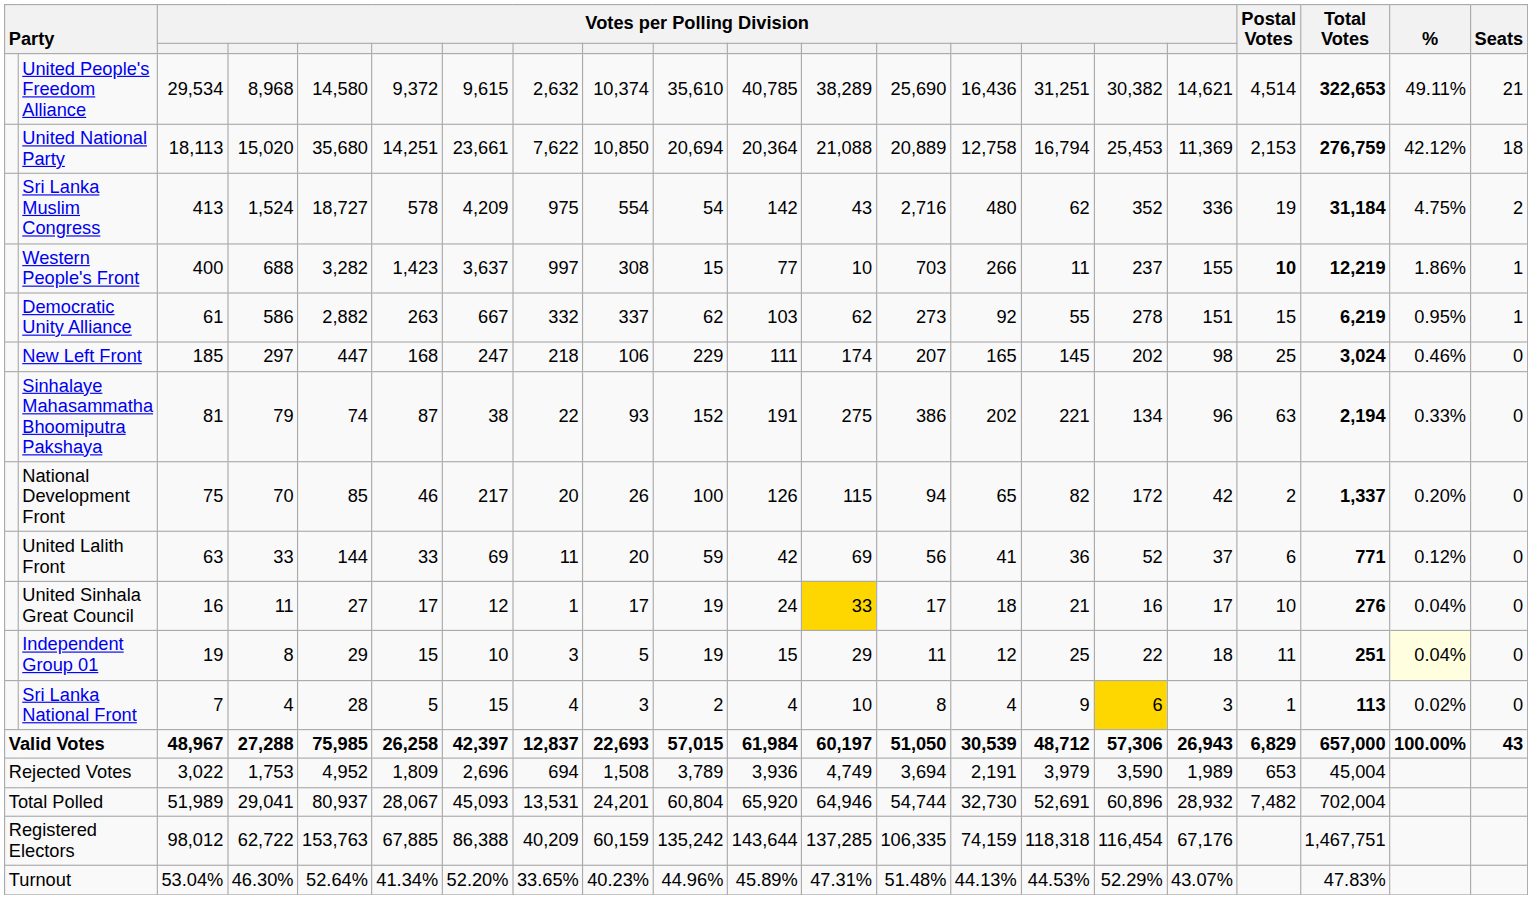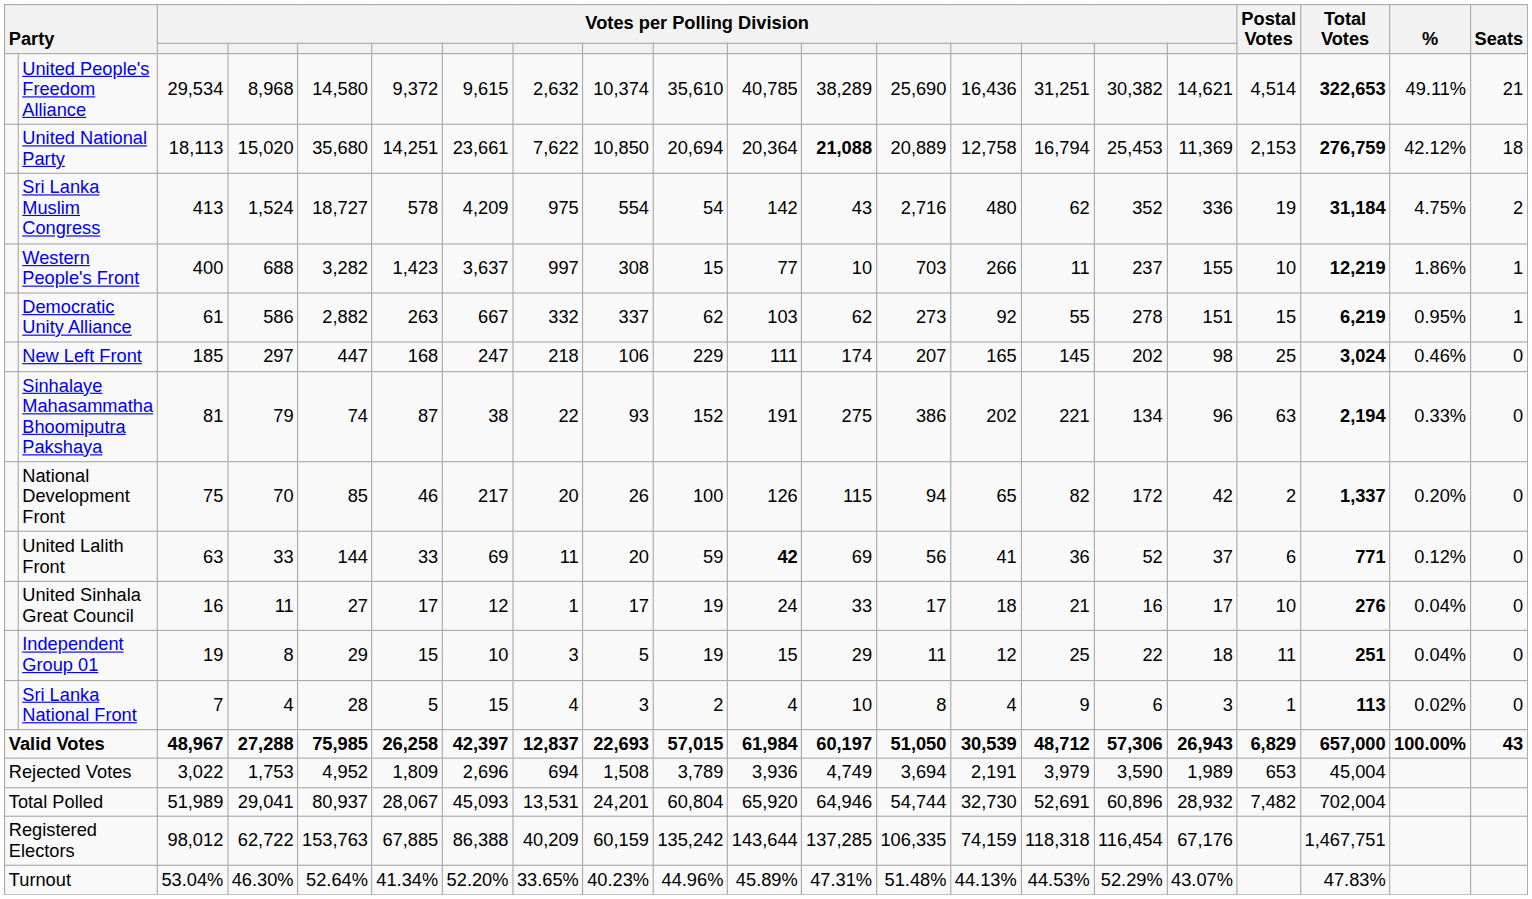(844, 148) normal -> (844, 148) bold
(1286, 268) bold -> (1286, 268) normal
(788, 556) normal -> (788, 556) bold
(862, 605) gold background -> (862, 605) no background
(1440, 655) lightyellow background -> (1440, 655) no background
(1158, 704) gold background -> (1158, 704) no background
